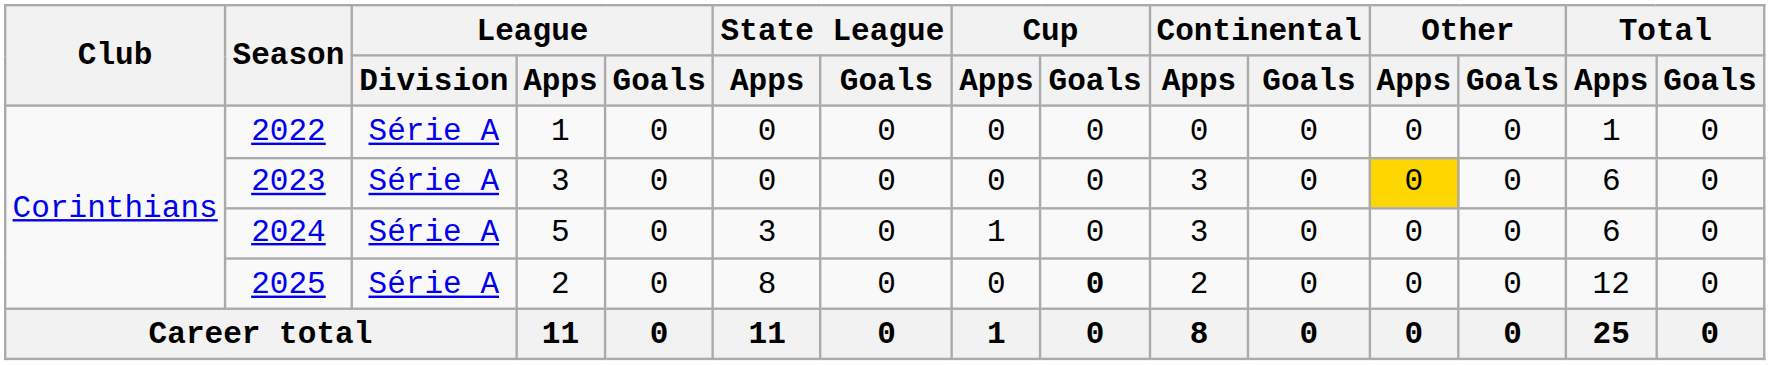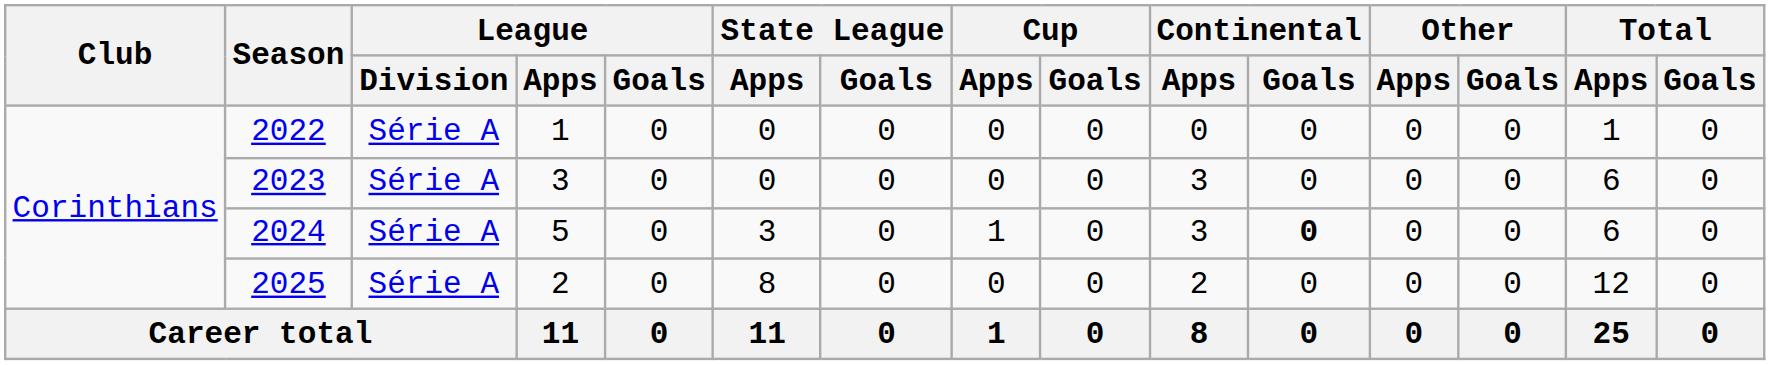(1414, 182) gold background -> (1414, 182) no background
(1309, 233) normal -> (1309, 233) bold
(1095, 284) bold -> (1095, 284) normal
